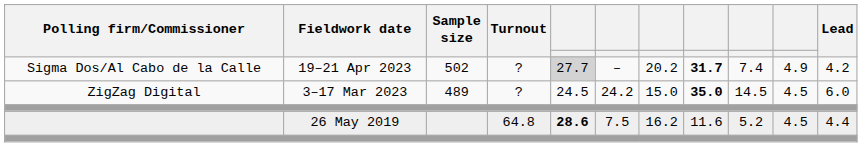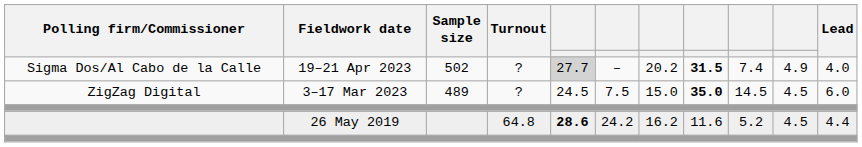(706, 69) 31.7 -> (706, 69) 31.5
(838, 69) 4.2 -> (838, 69) 4.0
(617, 93) 24.2 -> (617, 93) 7.5
(617, 123) 7.5 -> (617, 123) 24.2
